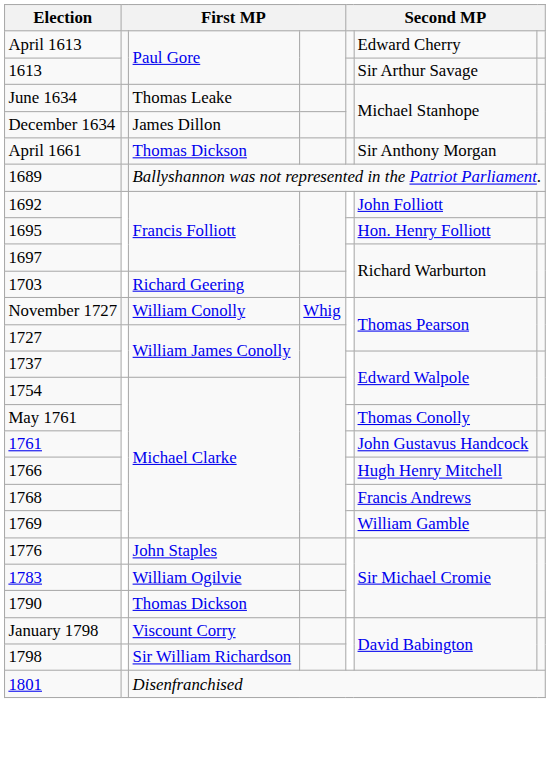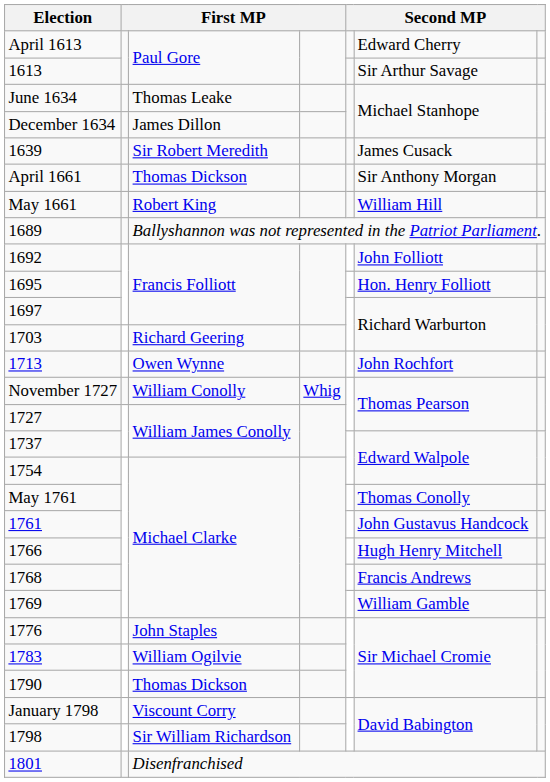+ row: (25, 151)
+ row: (43, 204)
+ row: (25, 364)
